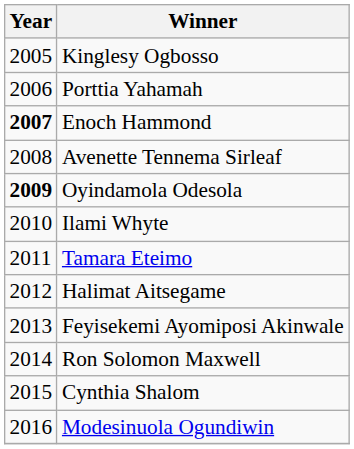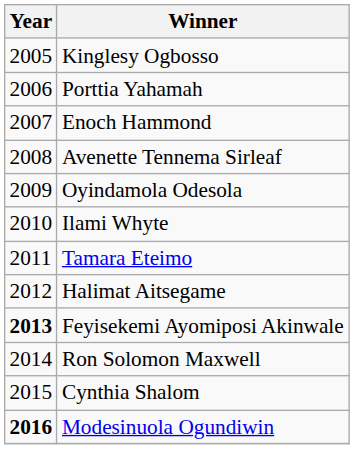(31, 122) bold -> (31, 122) normal
(31, 190) bold -> (31, 190) normal
(31, 325) normal -> (31, 325) bold
(31, 426) normal -> (31, 426) bold
